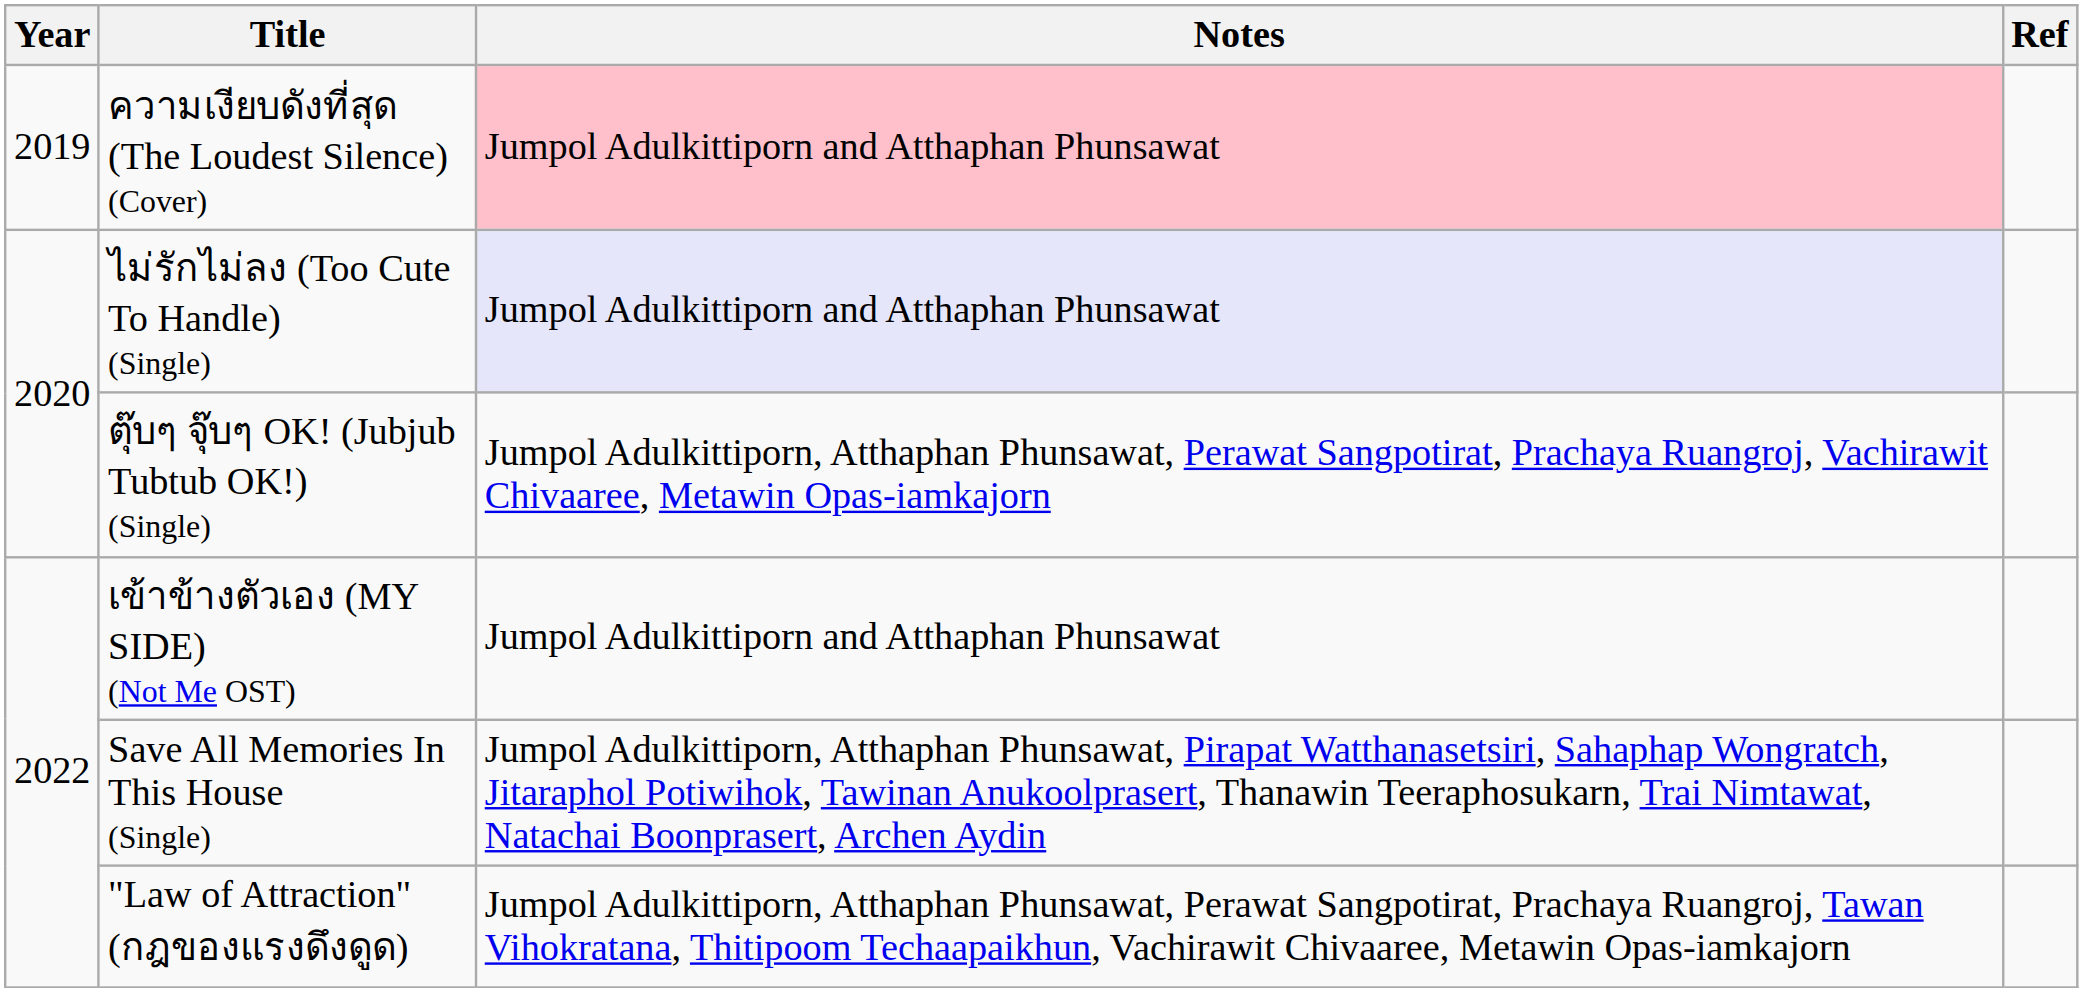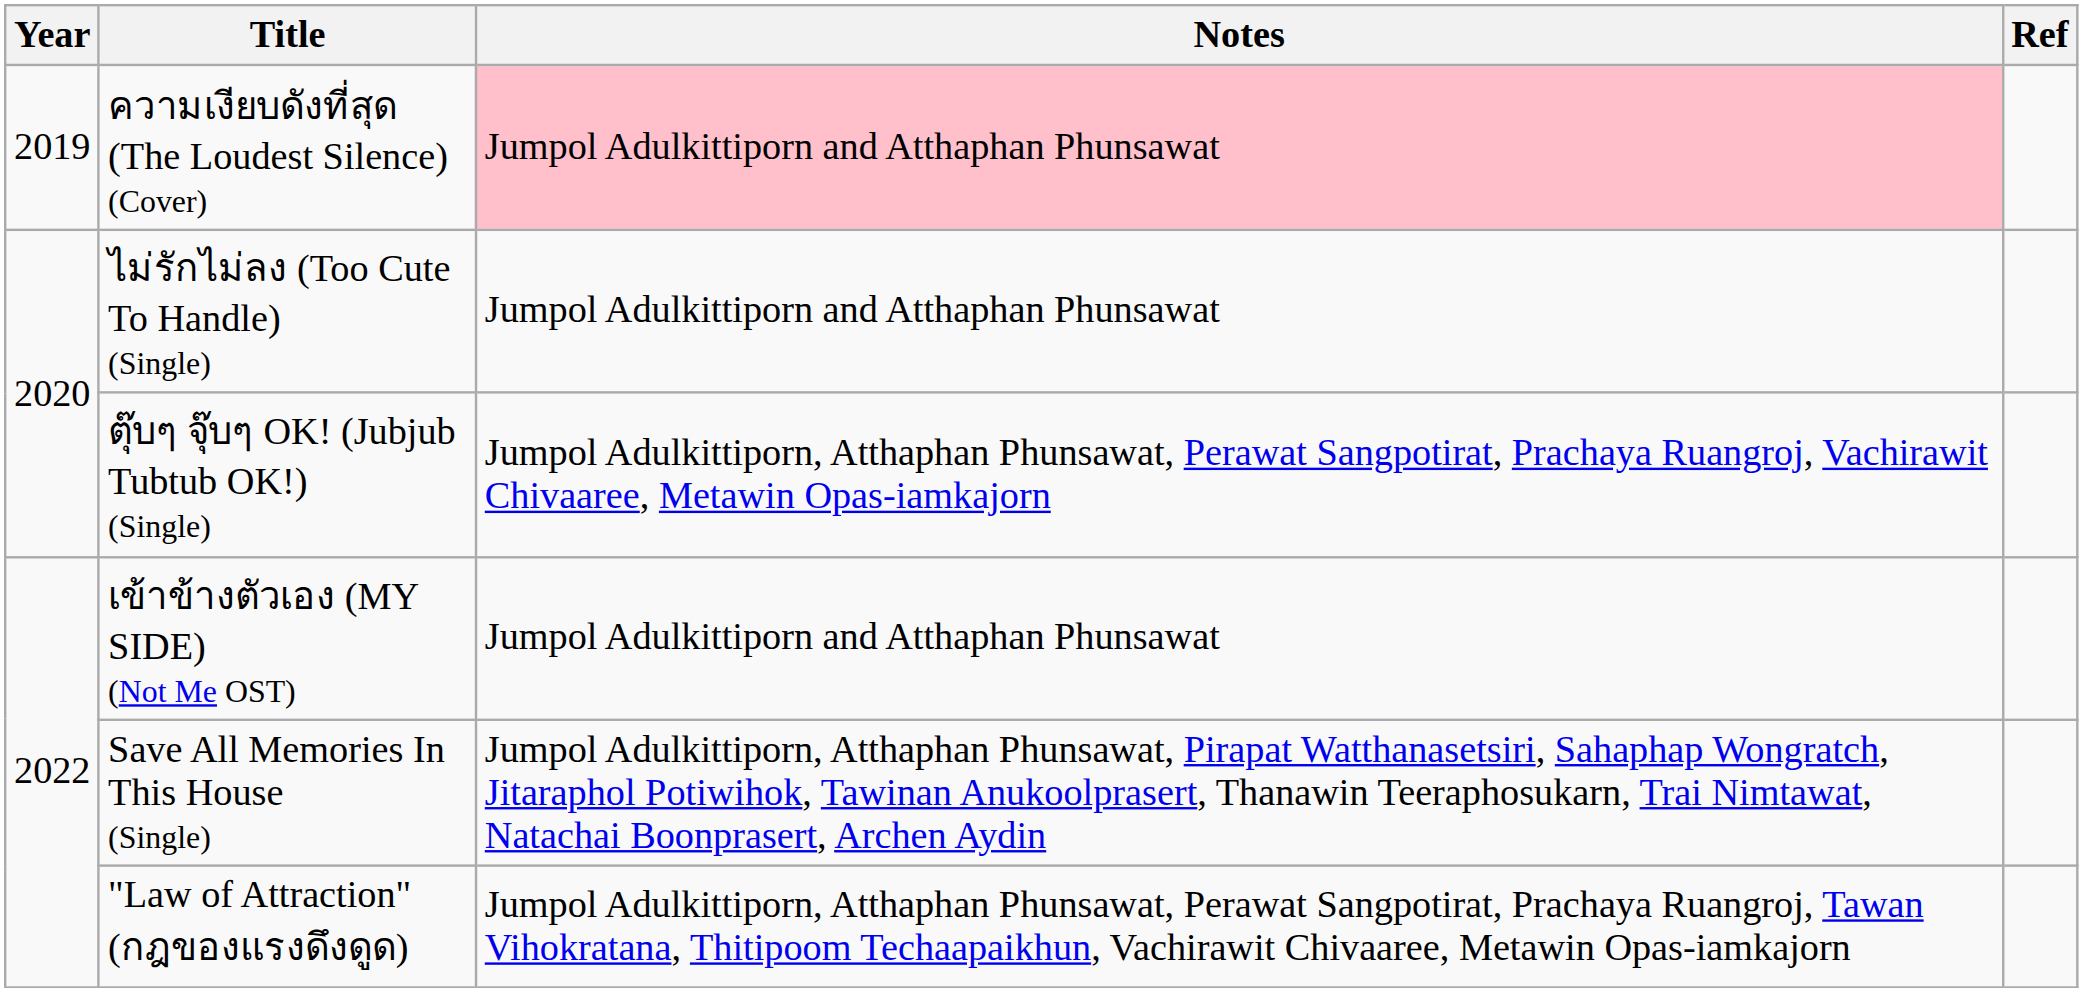(852, 310) lavender background -> (852, 310) no background
